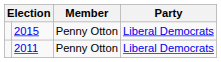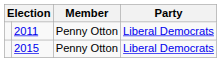rows swapped: (26, 48) <-> (27, 31)
